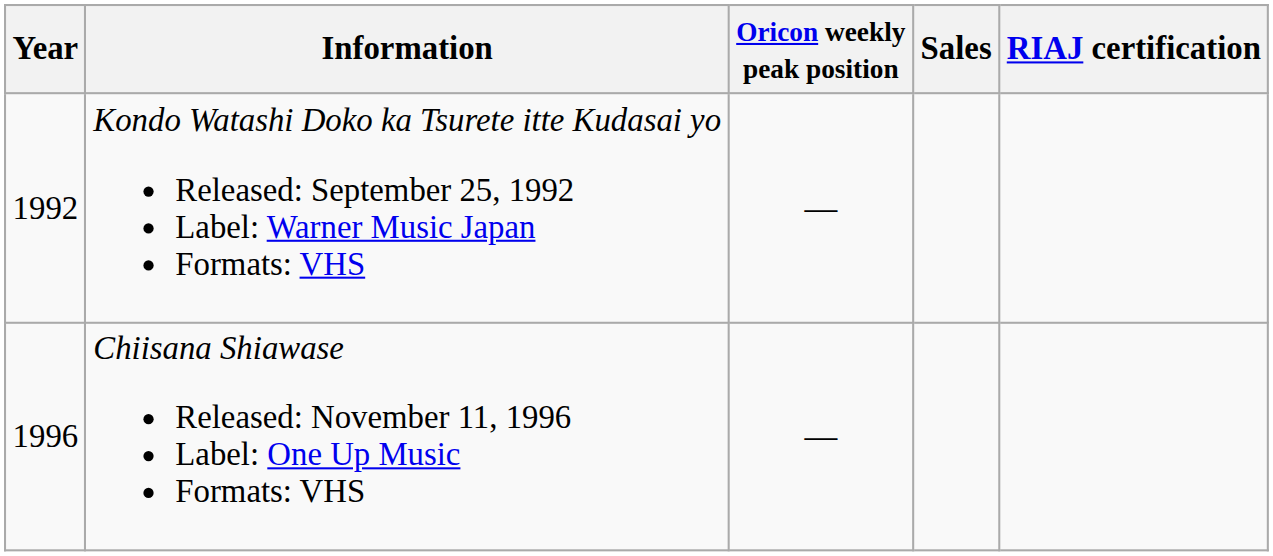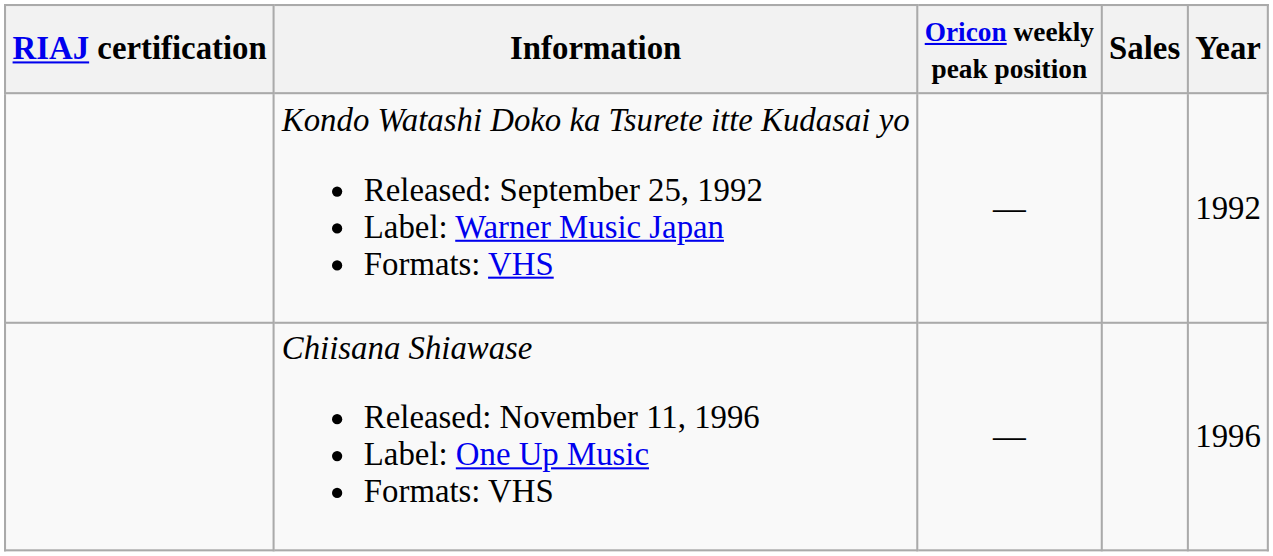columns swapped: (45, 48) <-> (1134, 48)
